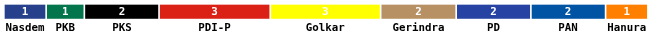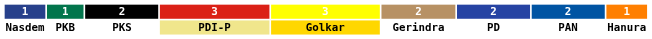(215, 27) no background -> (215, 27) khaki background
(325, 27) no background -> (325, 27) gold background
